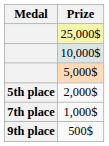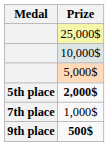(80, 92) normal -> (80, 92) bold
(80, 131) normal -> (80, 131) bold
